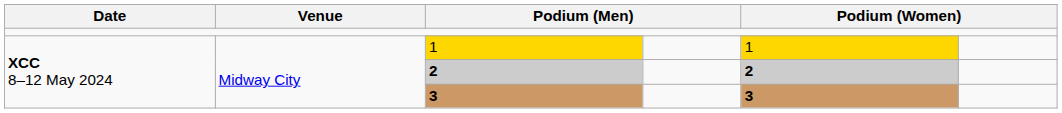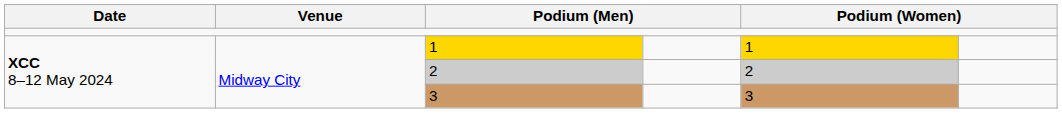(433, 71) bold -> (433, 71) normal
(749, 71) bold -> (749, 71) normal
(433, 95) bold -> (433, 95) normal
(749, 95) bold -> (749, 95) normal
